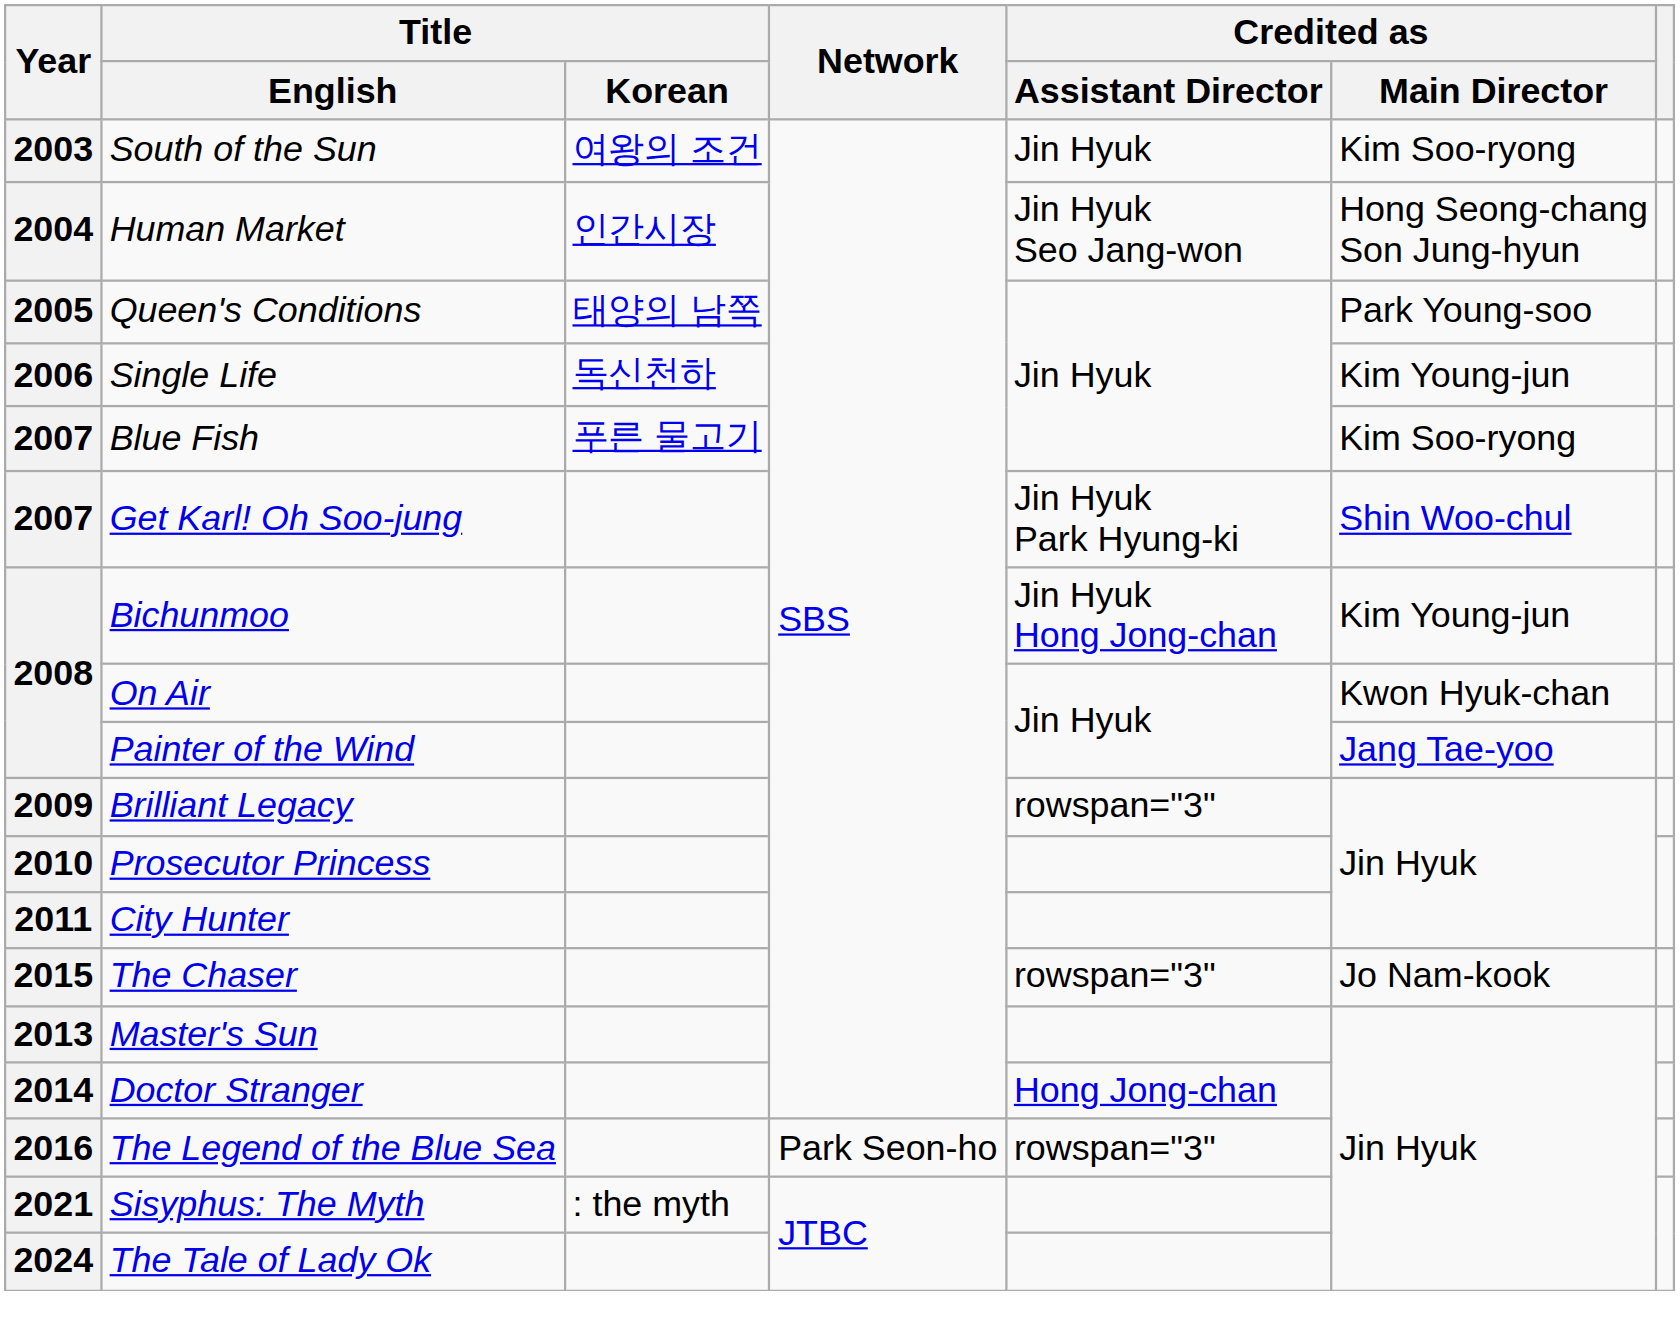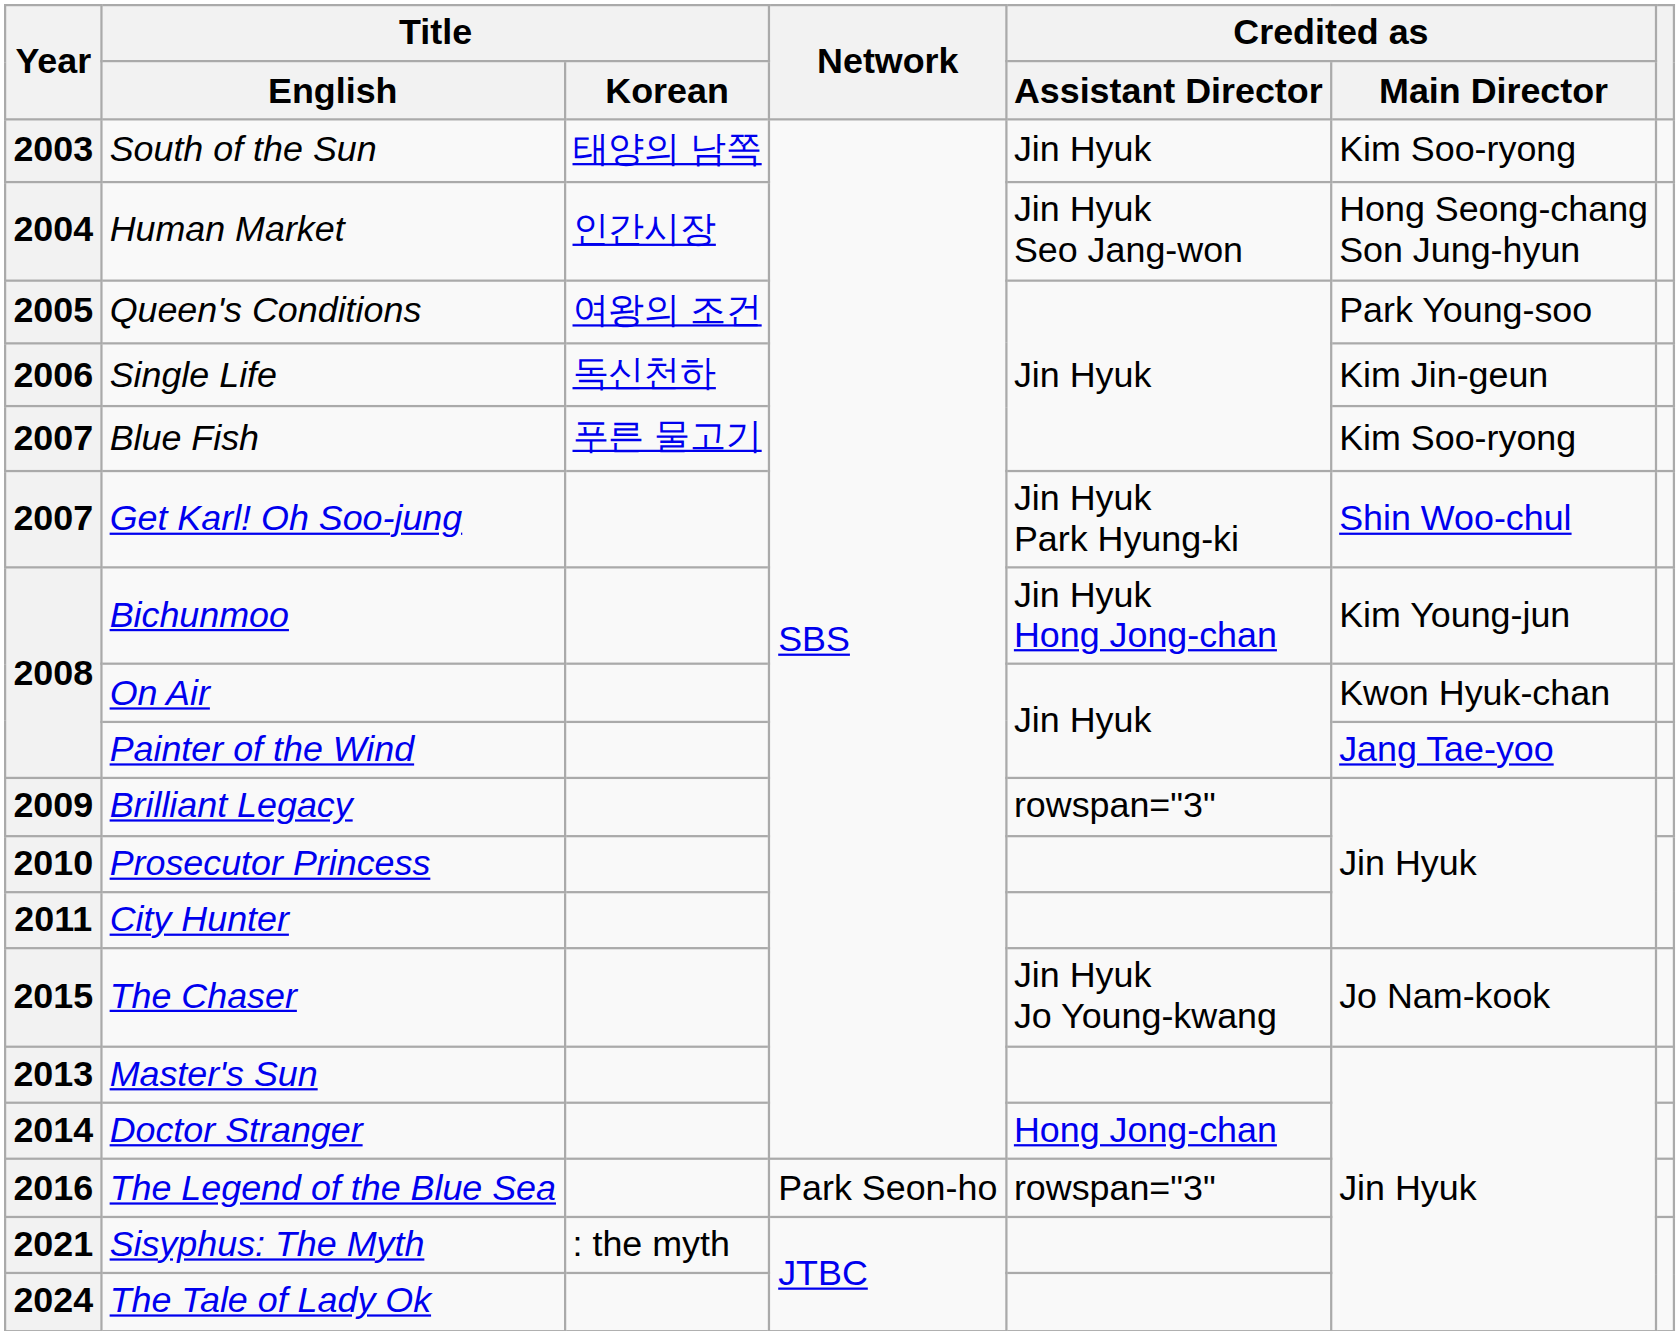(667, 148) 여왕의 조건 -> (667, 148) 태양의 남쪽
(667, 309) 태양의 남쪽 -> (667, 309) 여왕의 조건
(1455, 374) Kim Young-jun -> (1444, 374) Kim Jin-geun
(1115, 976) rowspan="3" -> (1145, 996) Jin Hyuk Jo Young-kwang
